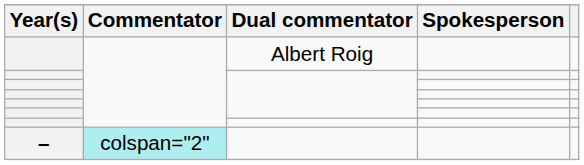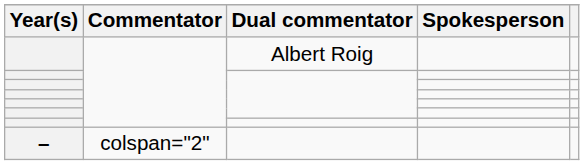(155, 143) paleturquoise background -> (155, 143) no background
